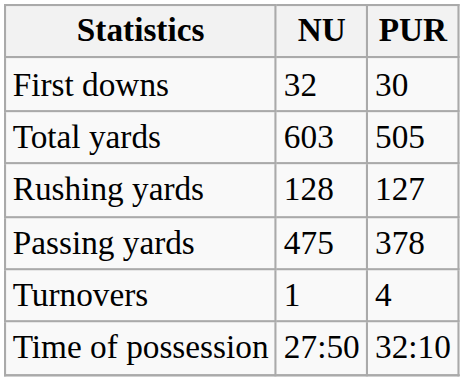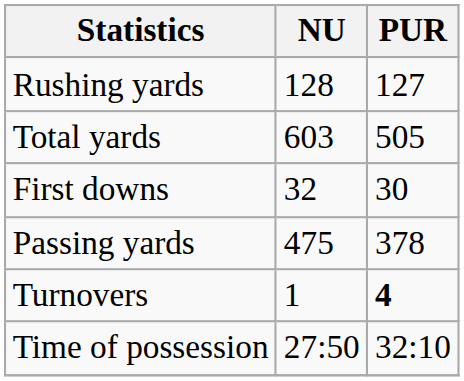rows swapped: (91, 83) <-> (108, 189)
(383, 294) normal -> (383, 294) bold
